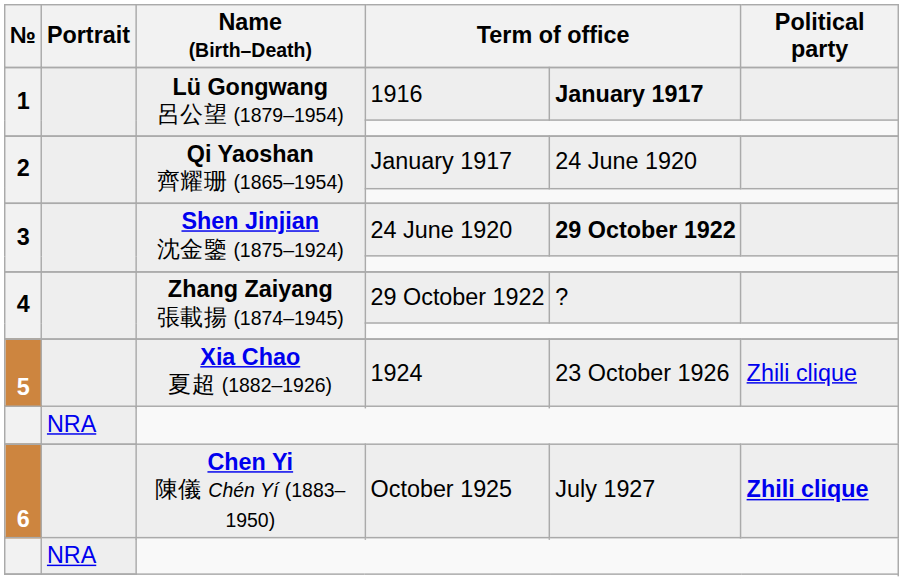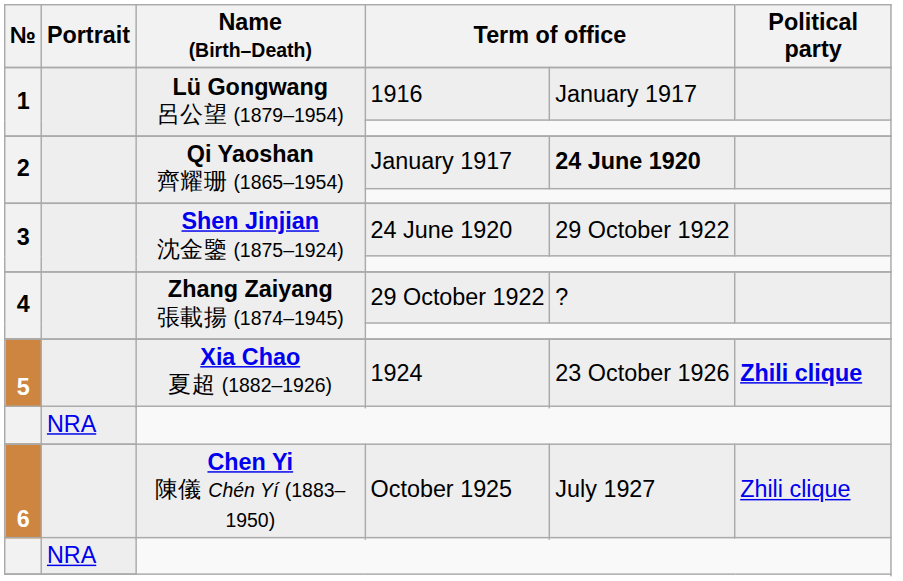(629, 94) bold -> (626, 94) normal
(626, 161) normal -> (628, 161) bold
(646, 229) bold -> (642, 229) normal
(802, 372) normal -> (801, 372) bold
(808, 490) bold -> (795, 490) normal
